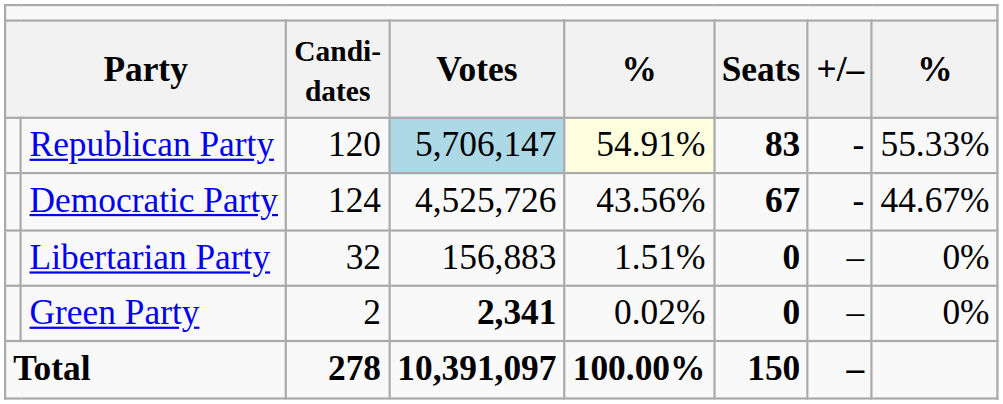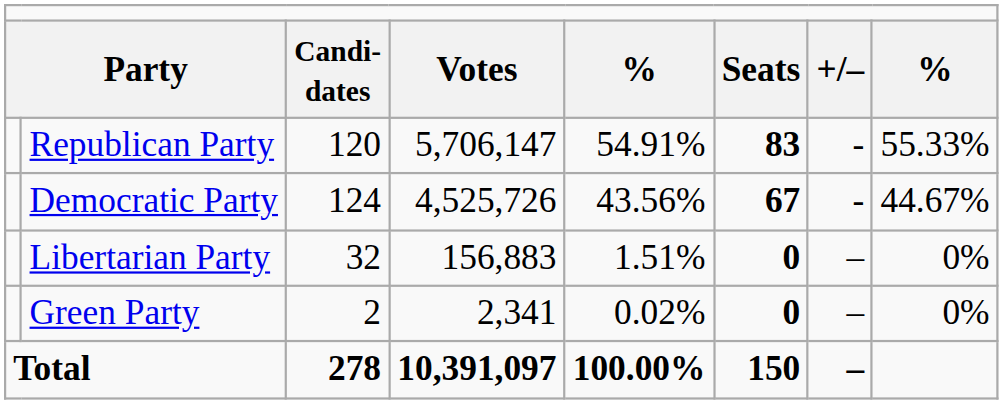(486, 144) lightblue background -> (486, 144) no background
(651, 144) lightyellow background -> (651, 144) no background
(517, 312) bold -> (517, 312) normal
